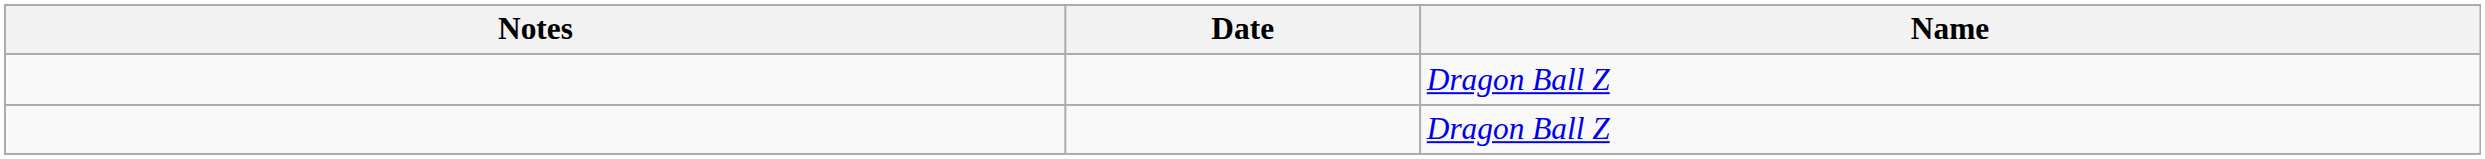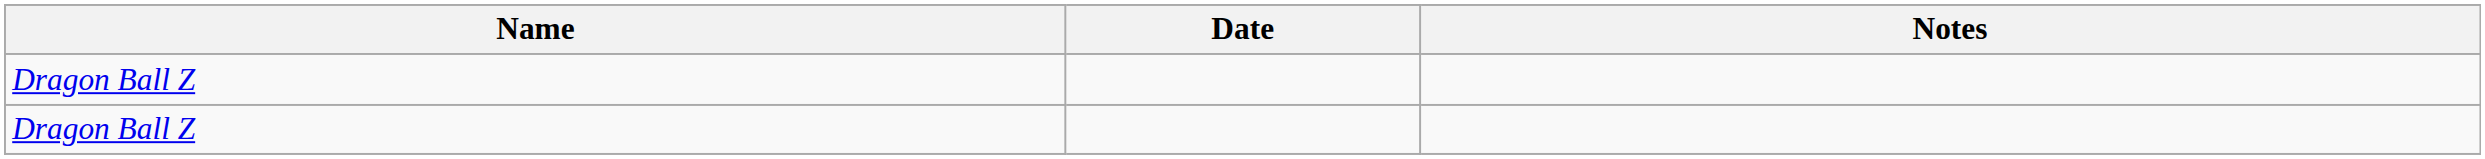columns swapped: (1950, 29) <-> (535, 29)
